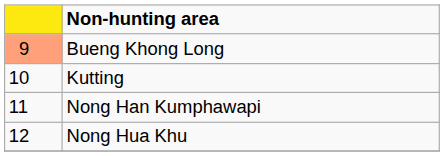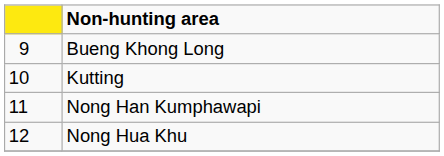(19, 48) lightsalmon background -> (19, 48) no background
